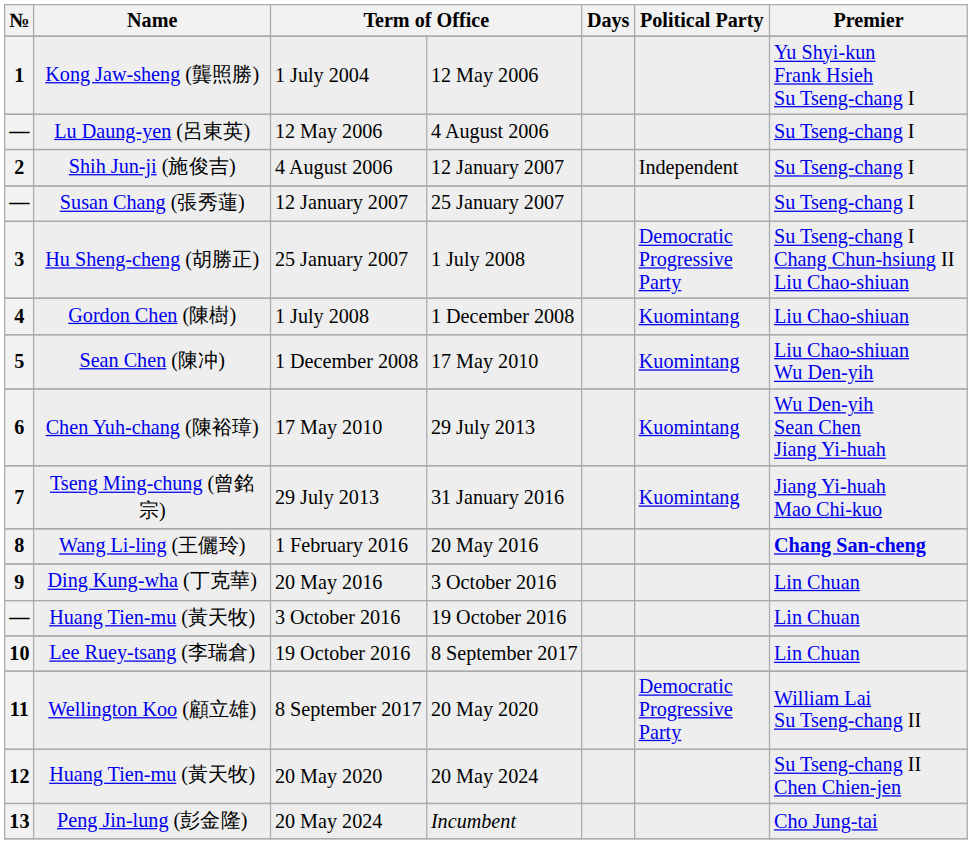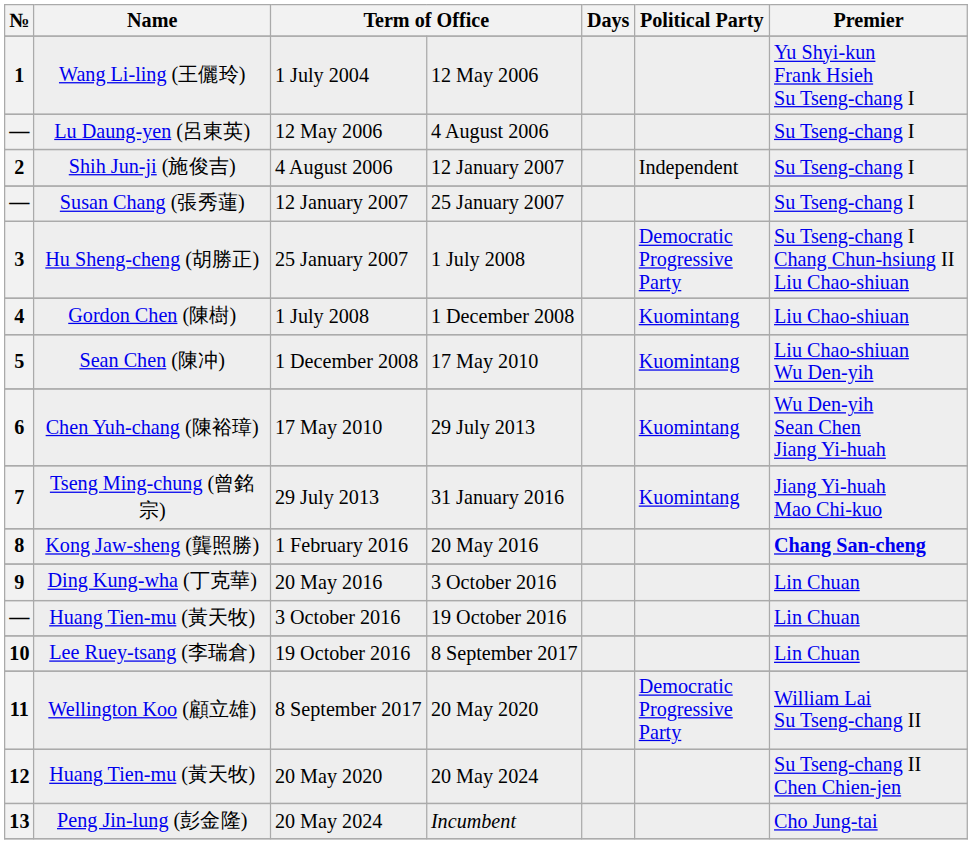(152, 74) Kong Jaw-sheng (龔照勝) -> (152, 74) Wang Li-ling (王儷玲)
(152, 545) Wang Li-ling (王儷玲) -> (152, 545) Kong Jaw-sheng (龔照勝)
